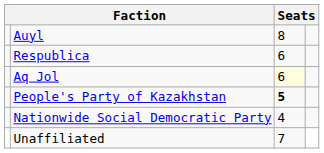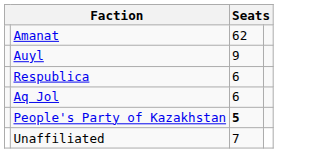+ row: (36, 35)
(281, 35) 8 -> (236, 56) 9
(281, 76) lightyellow background -> (236, 97) no background
- row: (143, 118)
